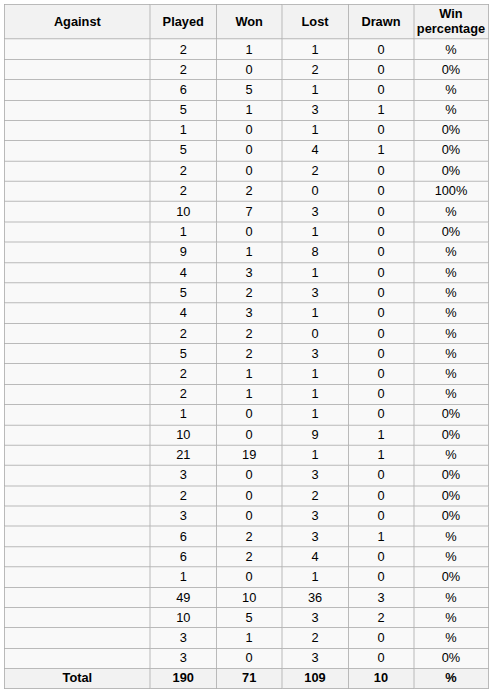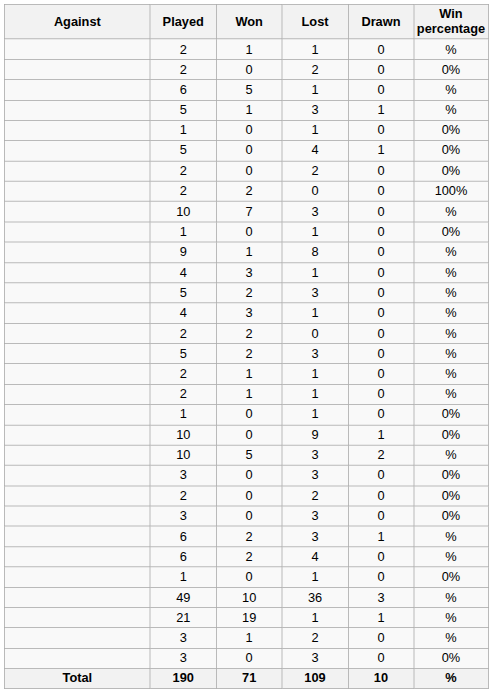rows swapped: (183, 455) <-> (183, 617)
